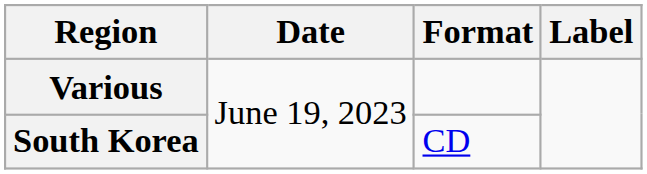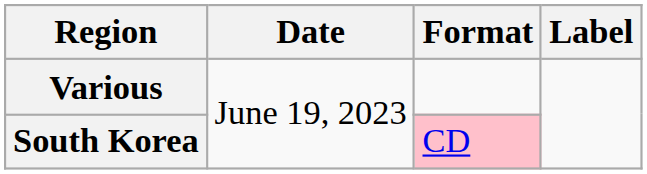(446, 140) no background -> (446, 140) pink background
